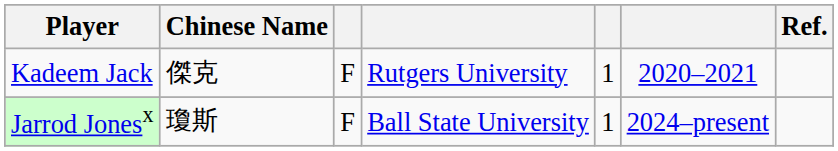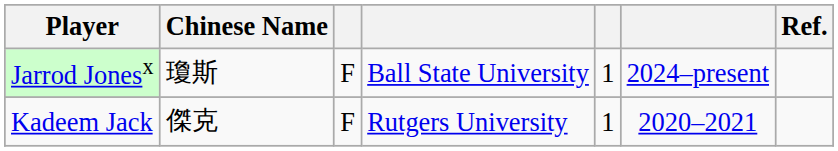rows swapped: (82, 72) <-> (82, 121)
